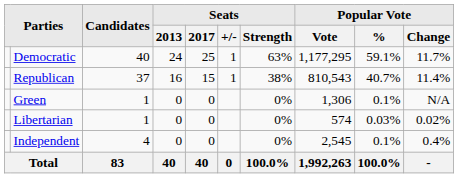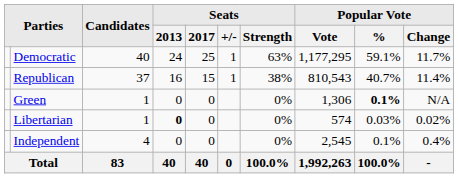(387, 99) normal -> (386, 99) bold
(179, 120) normal -> (179, 120) bold
